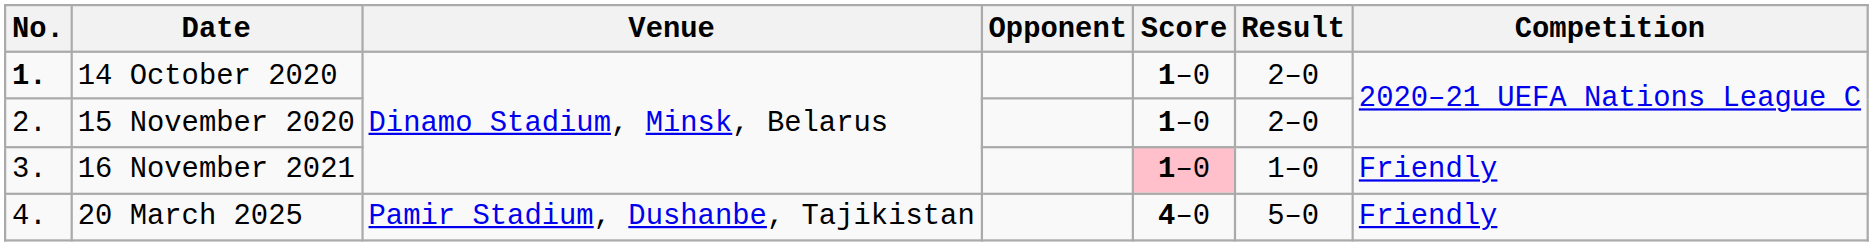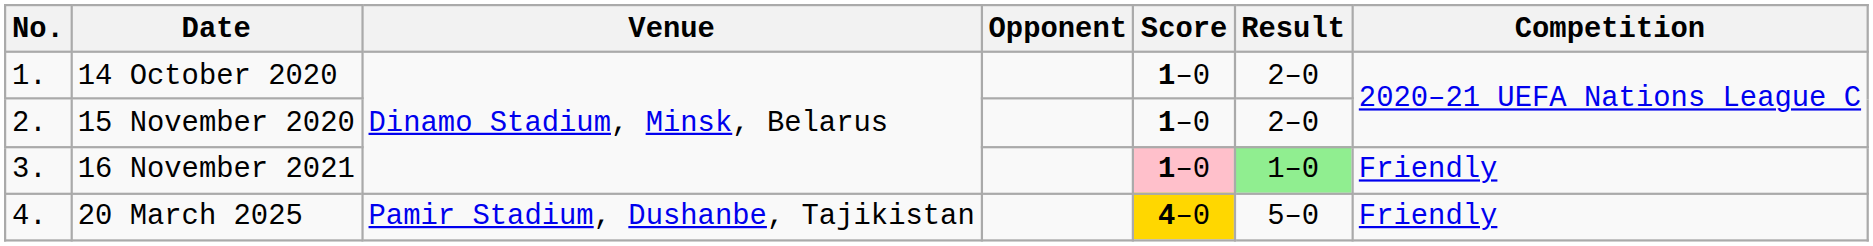(29, 76) bold -> (29, 76) normal
(1293, 170) no background -> (1293, 170) lightgreen background
(1184, 217) no background -> (1184, 217) gold background
